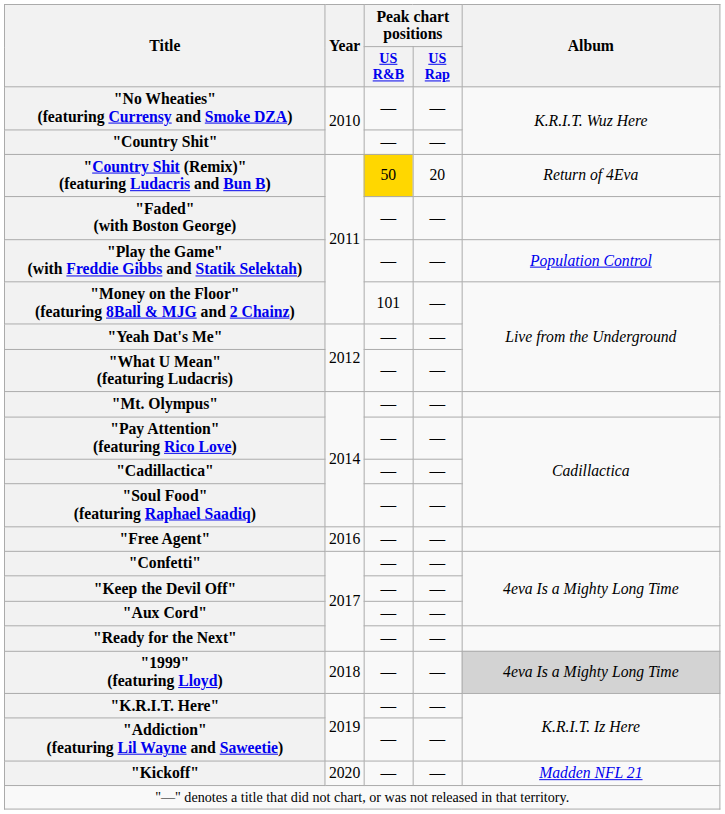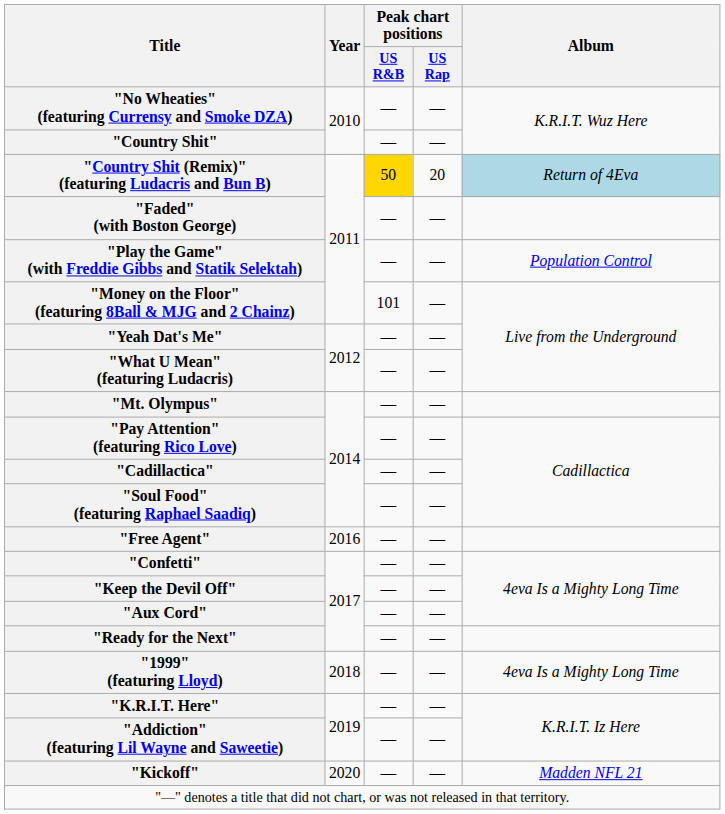(591, 175) no background -> (591, 175) lightblue background
(591, 672) lightgrey background -> (591, 672) no background
